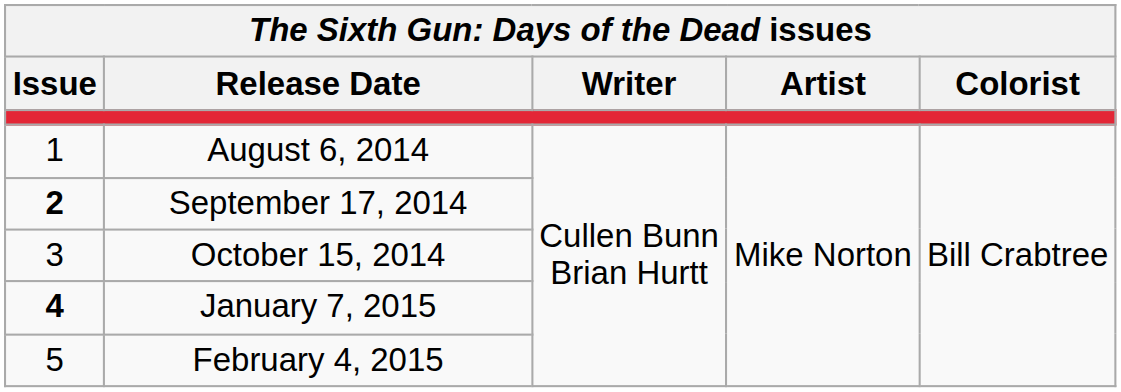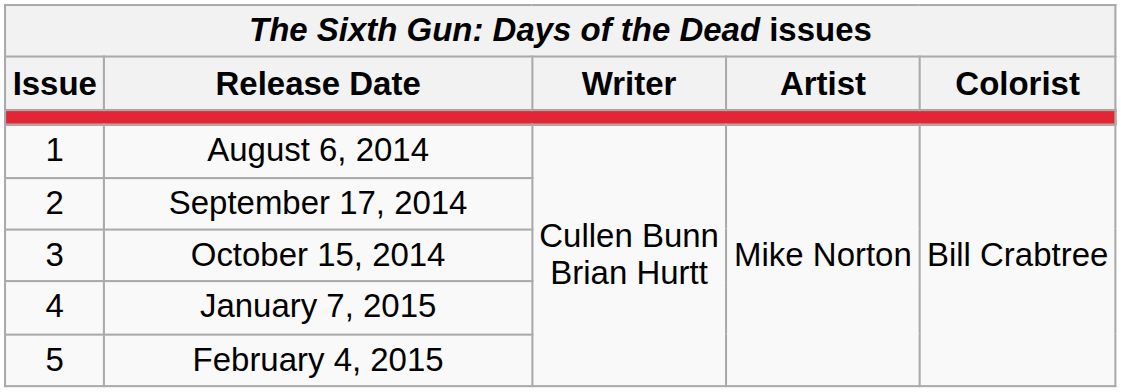(55, 202) bold -> (55, 202) normal
(55, 307) bold -> (55, 307) normal
